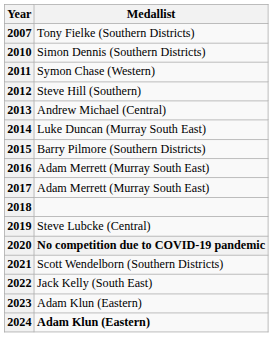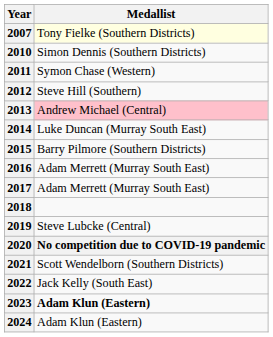(116, 33) no background -> (116, 33) lightyellow background
(102, 110) no background -> (102, 110) pink background
(89, 303) normal -> (94, 303) bold
(94, 322) bold -> (89, 322) normal
